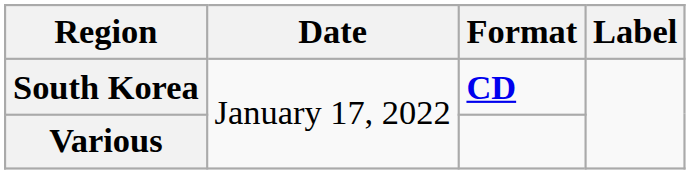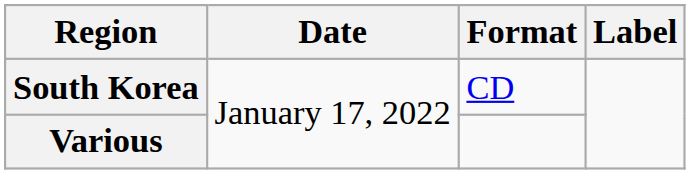(491, 86) bold -> (490, 86) normal
